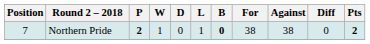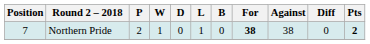(139, 30) bold -> (139, 30) normal
(222, 30) bold -> (222, 30) normal
(250, 30) normal -> (250, 30) bold
